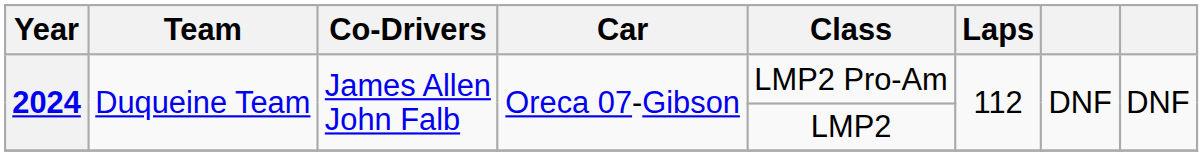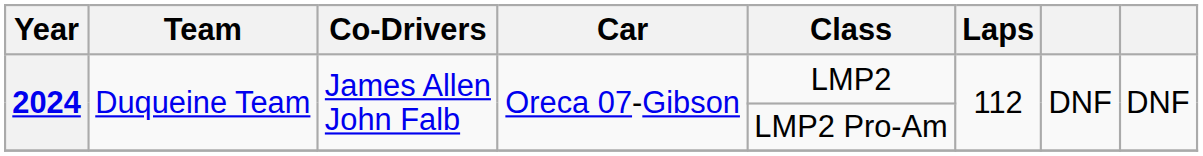(851, 78) LMP2 Pro-Am -> (851, 78) LMP2
(851, 127) LMP2 -> (851, 127) LMP2 Pro-Am
